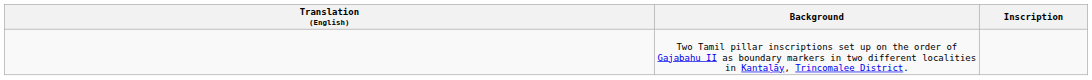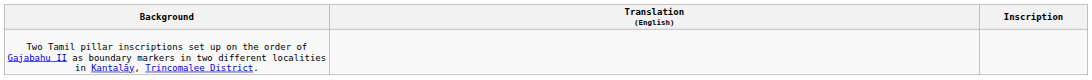columns swapped: (817, 17) <-> (329, 17)
